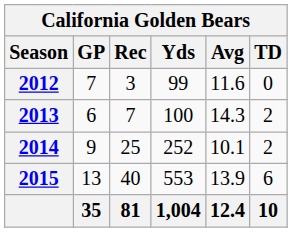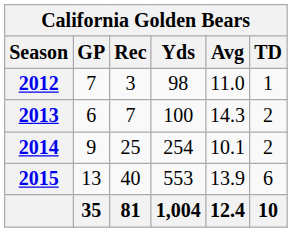(178, 83) 99 -> (178, 83) 98
(227, 83) 11.6 -> (227, 83) 11.0
(268, 83) 0 -> (268, 83) 1
(178, 147) 252 -> (178, 147) 254
